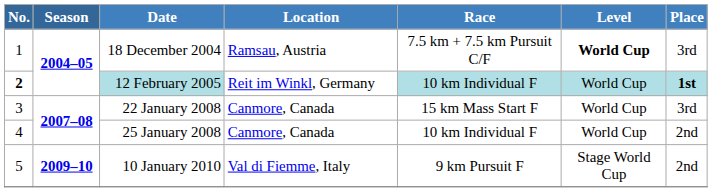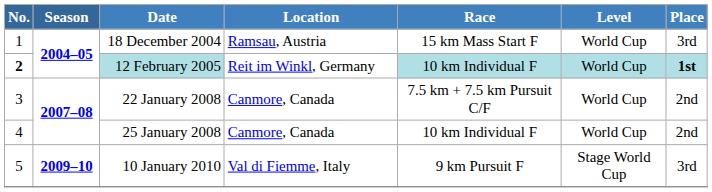(480, 50) 7.5 km + 7.5 km Pursuit C/F -> (480, 41) 15 km Mass Start F
(614, 50) bold -> (614, 41) normal
(480, 108) 15 km Mass Start F -> (480, 99) 7.5 km + 7.5 km Pursuit C/F
(687, 108) 3rd -> (687, 99) 2nd
(687, 166) 2nd -> (687, 166) 3rd
